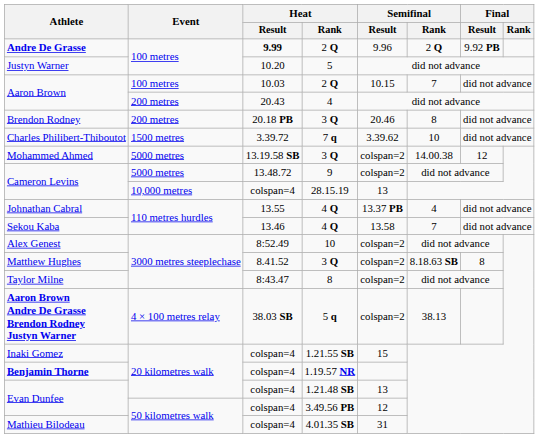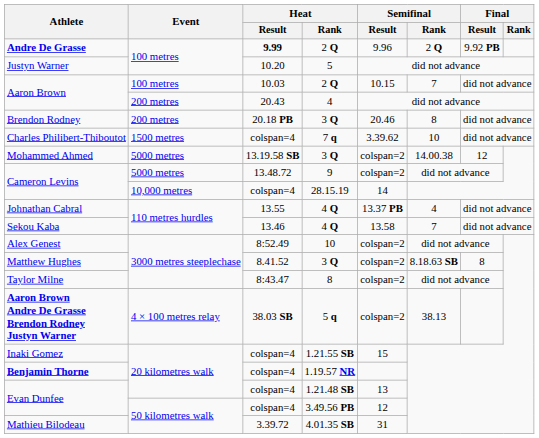(273, 137) 3.39.72 -> (273, 137) colspan=4
(382, 190) 13 -> (382, 190) 14
(273, 425) colspan=4 -> (273, 425) 3.39.72
